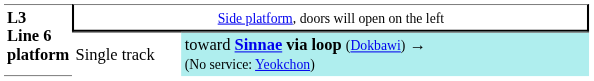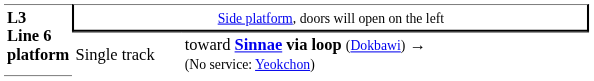(305, 54) paleturquoise background -> (305, 54) no background
